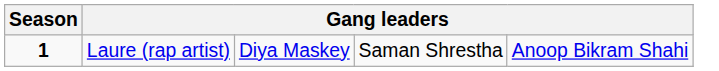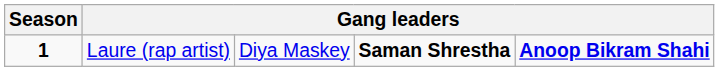(431, 50) normal -> (434, 50) bold
(600, 50) normal -> (614, 50) bold
